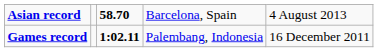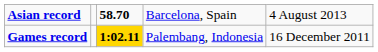(120, 36) no background -> (120, 36) gold background
